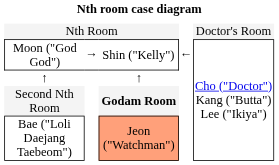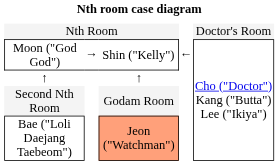(139, 100) bold -> (139, 100) normal
